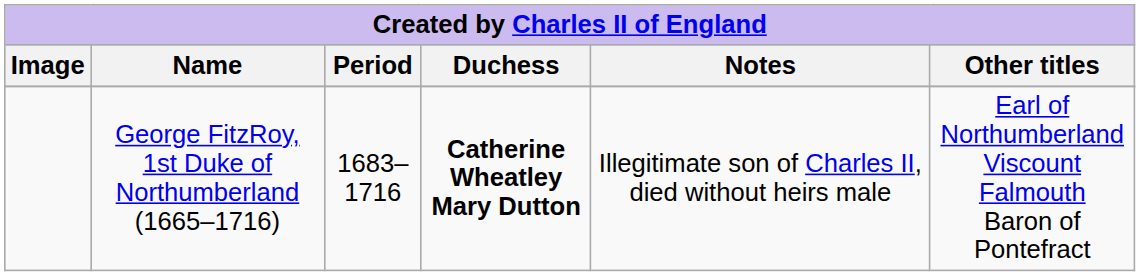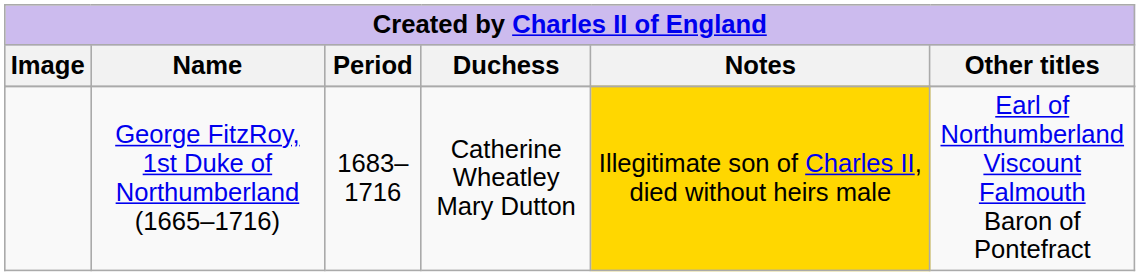(506, 178) bold -> (506, 178) normal
(760, 178) no background -> (760, 178) gold background
